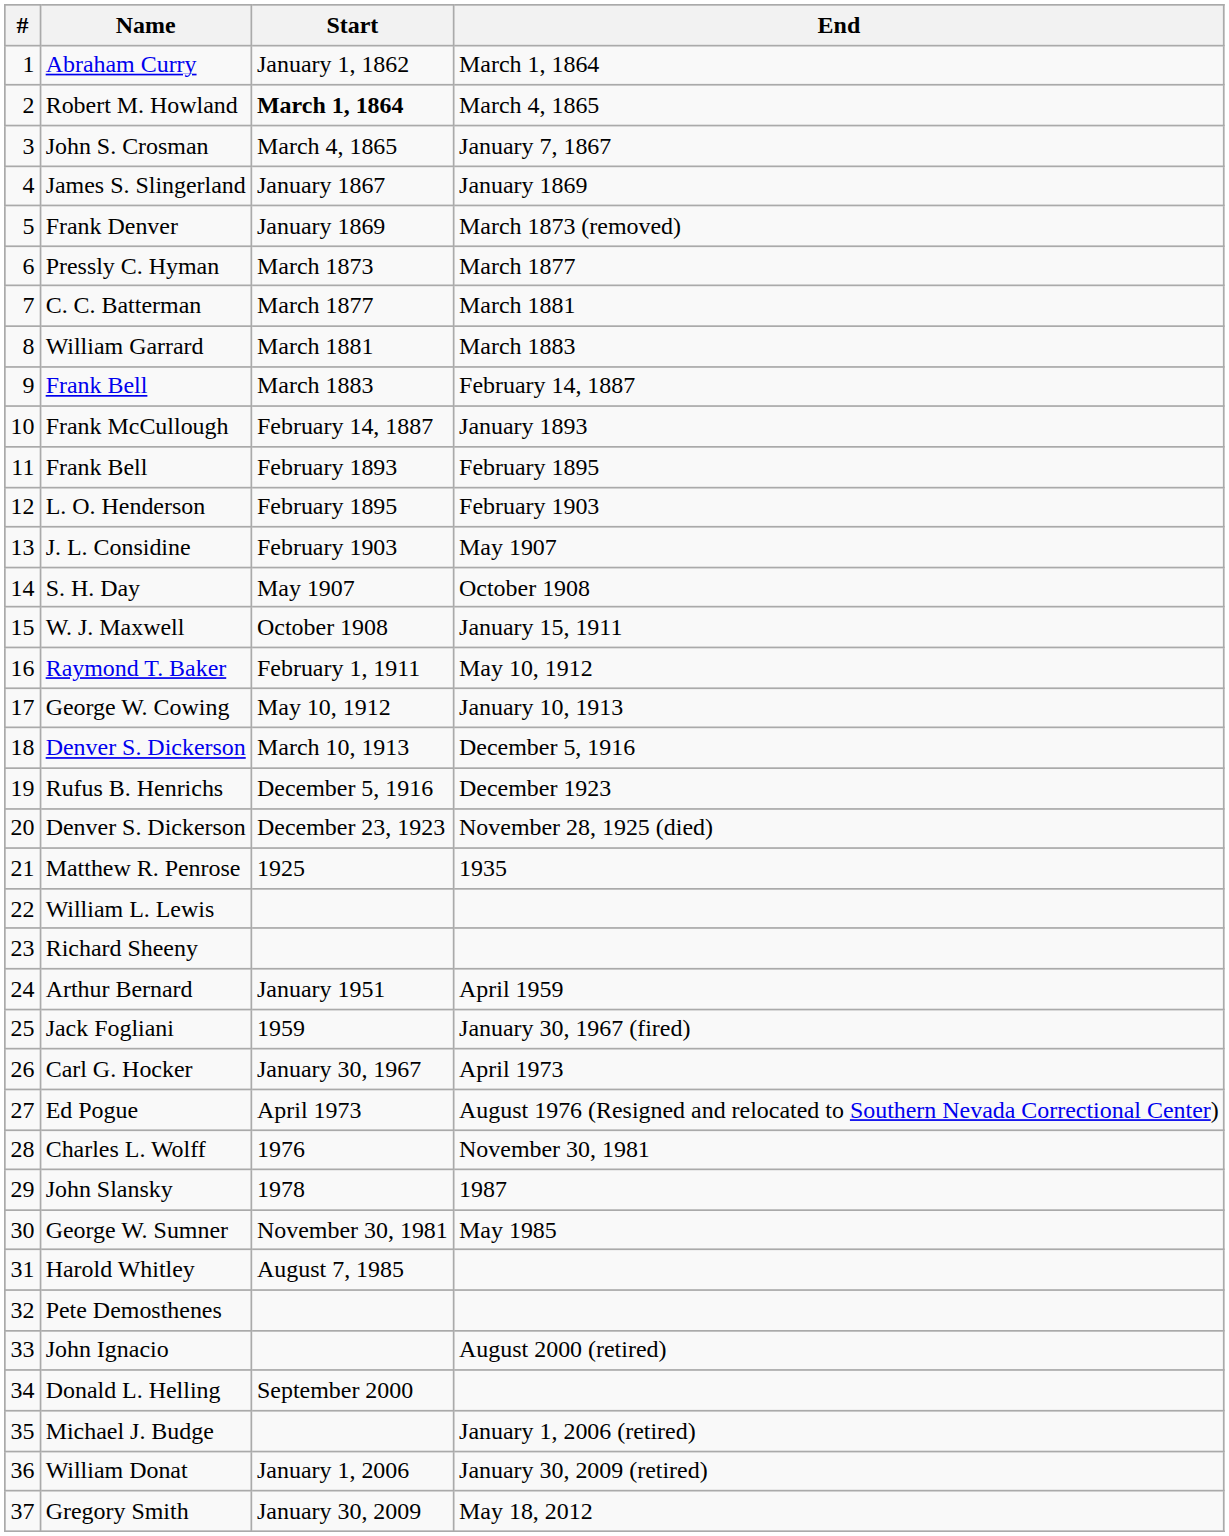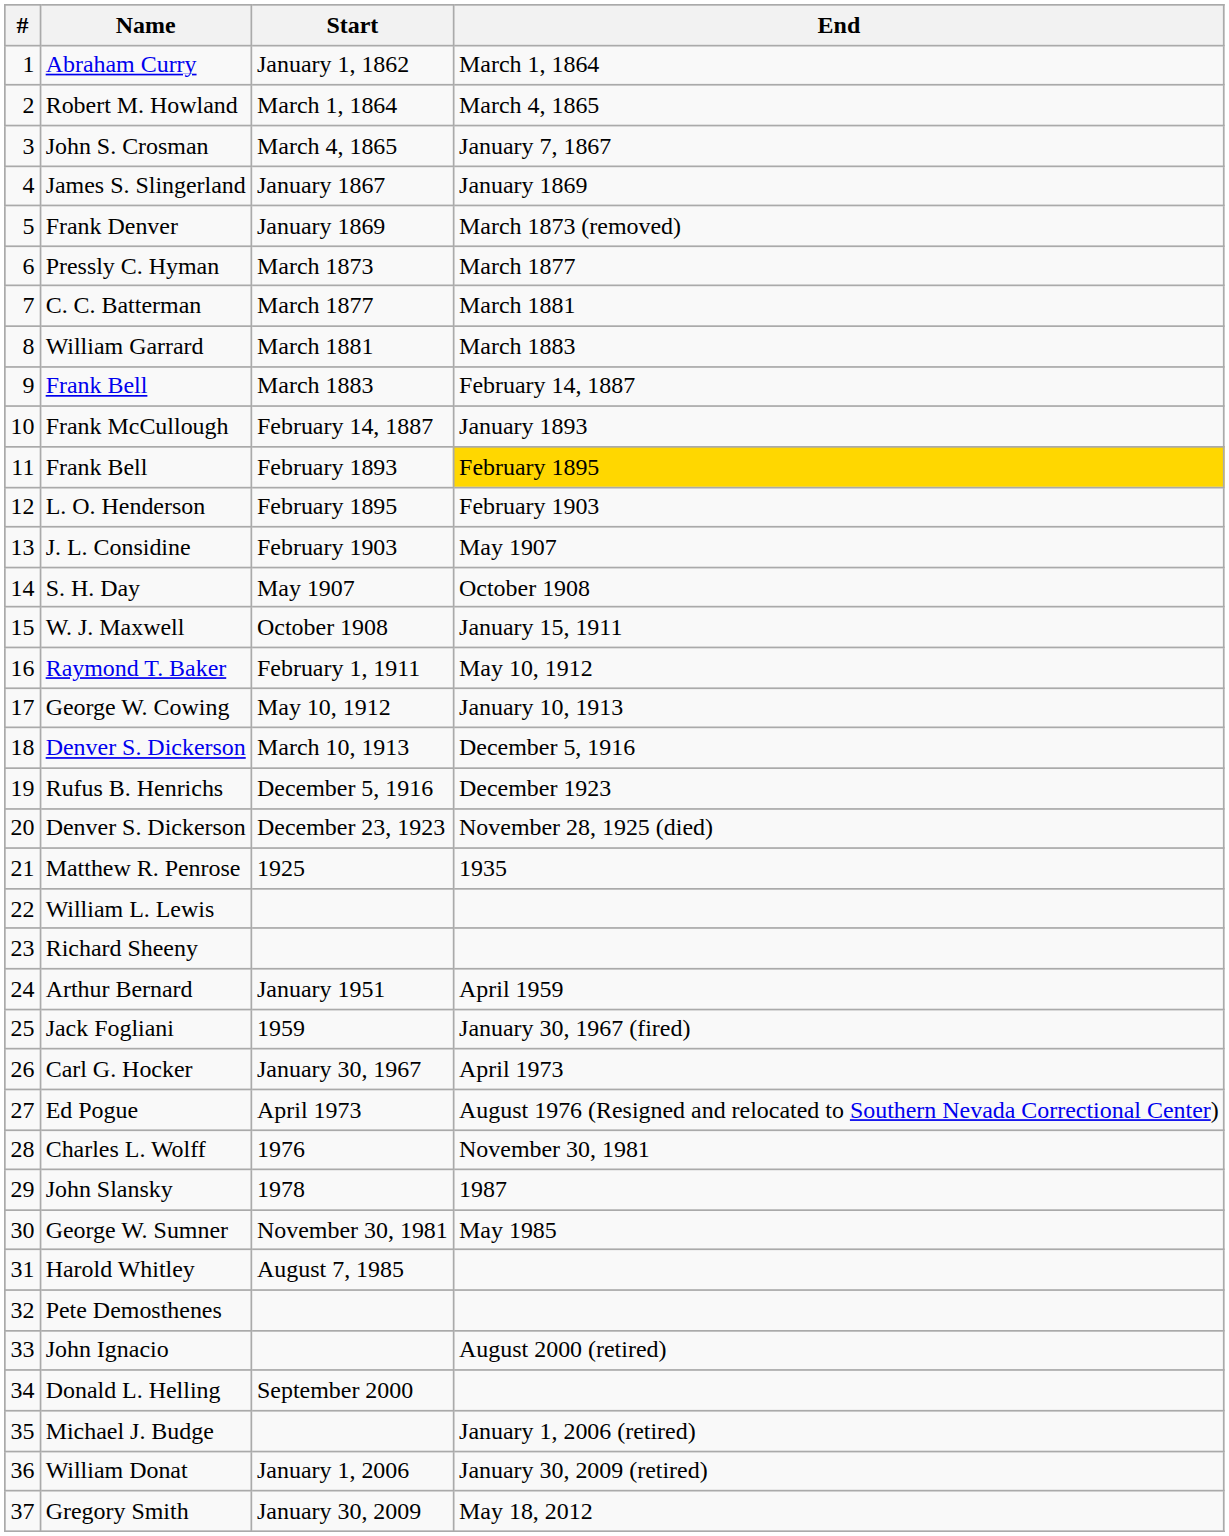(330, 104) bold -> (327, 104) normal
(529, 466) no background -> (529, 466) gold background
